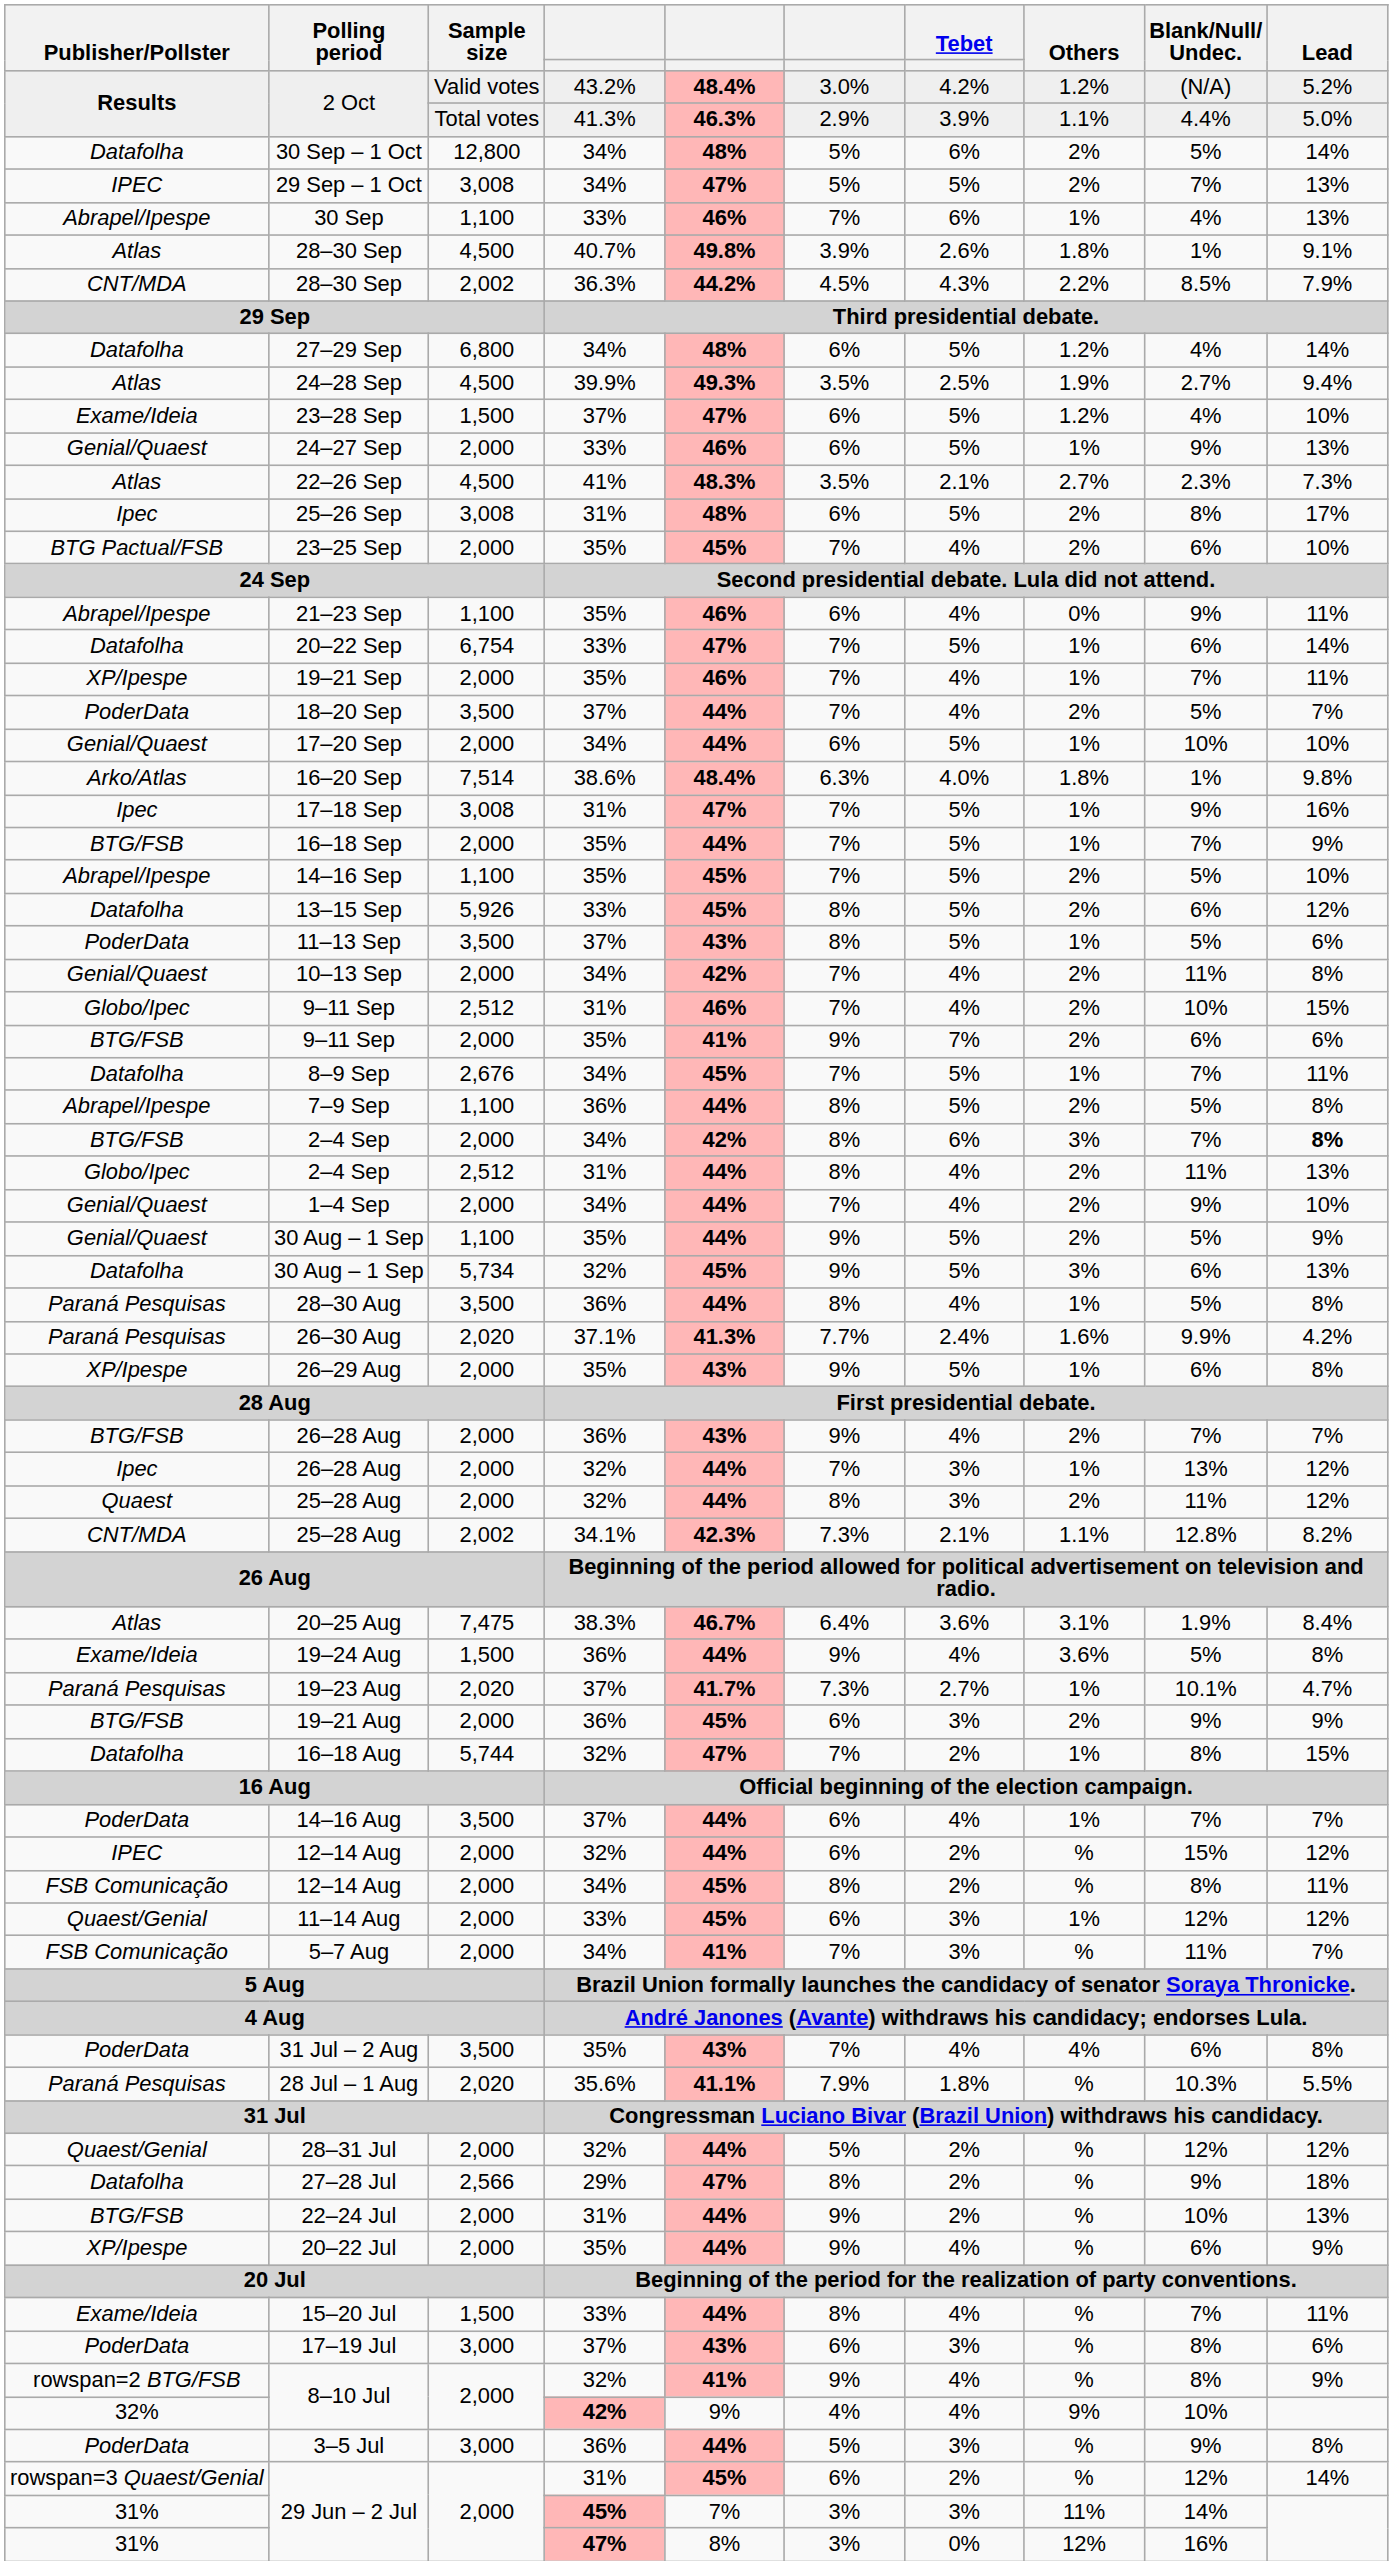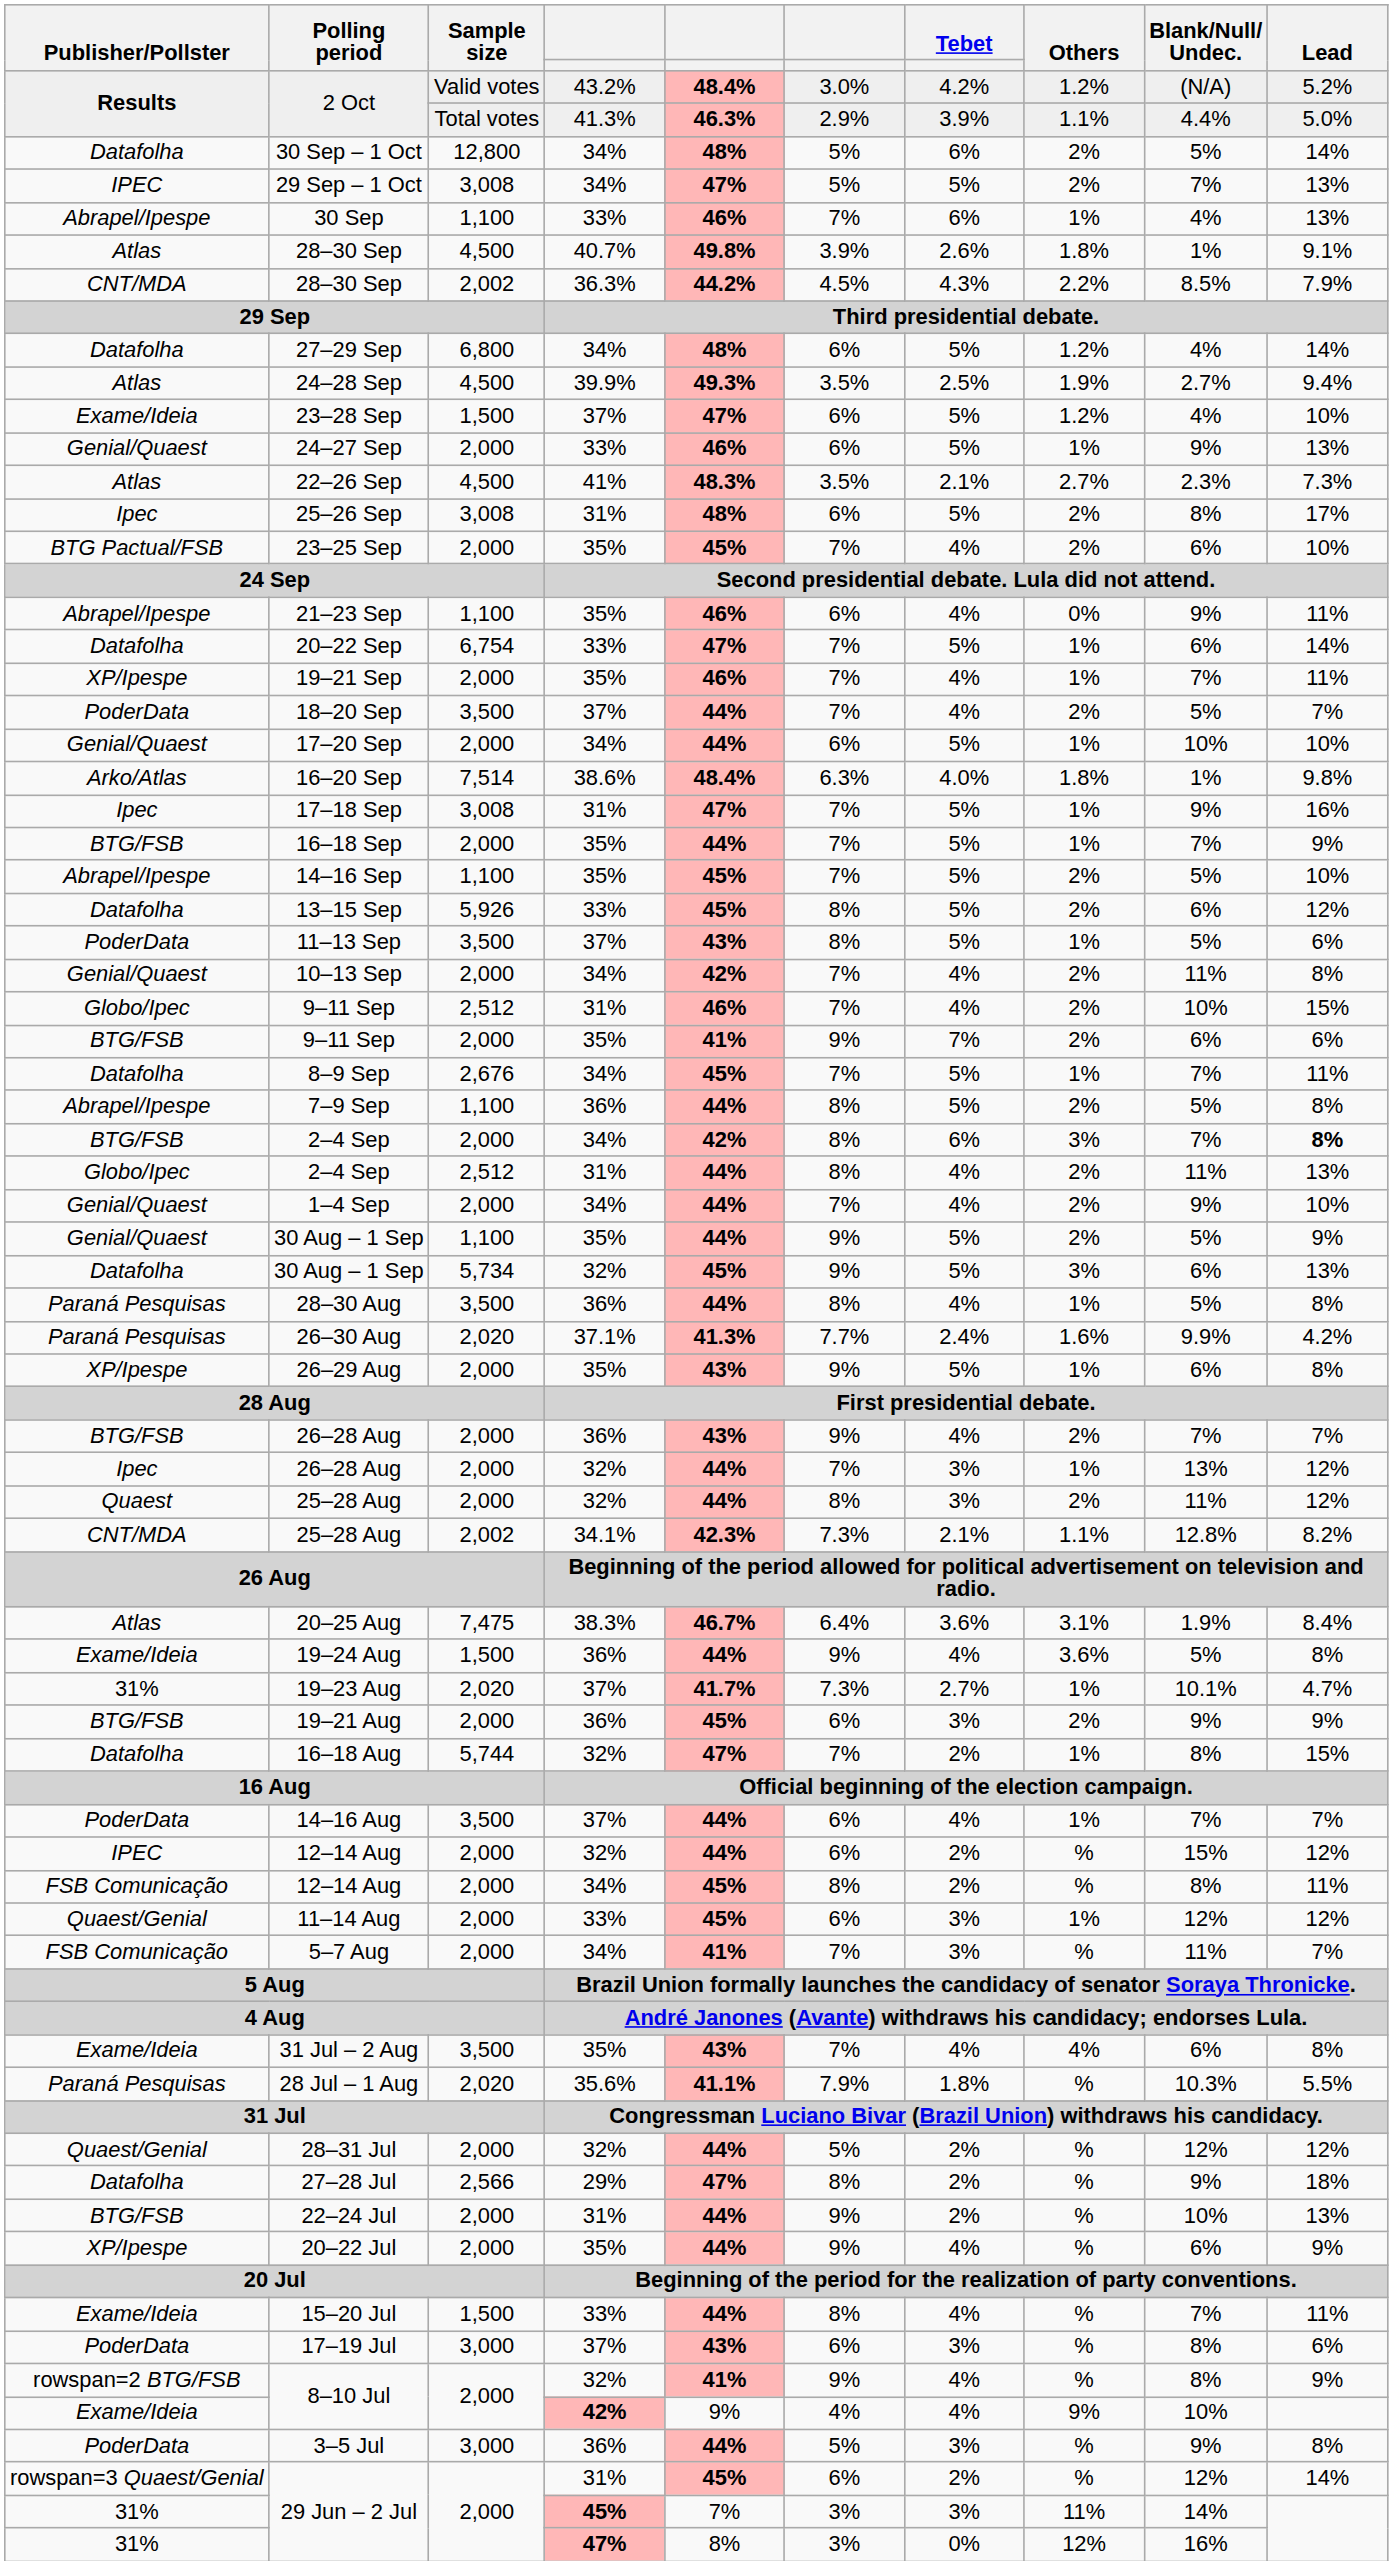(137, 1688) Paraná Pesquisas -> (137, 1688) 31%
(137, 2050) PoderData -> (137, 2050) Exame/Ideia
(137, 2412) 32% -> (137, 2412) Exame/Ideia
